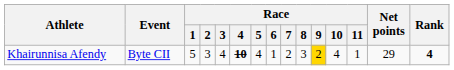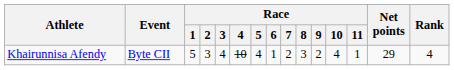(240, 55) bold -> (240, 55) normal
(319, 55) gold background -> (319, 55) no background
(430, 55) bold -> (430, 55) normal
